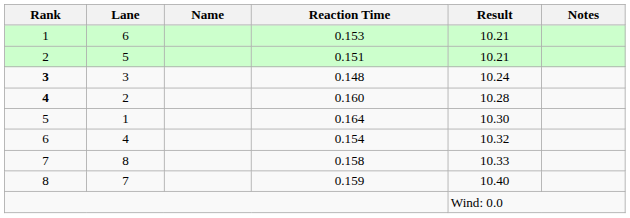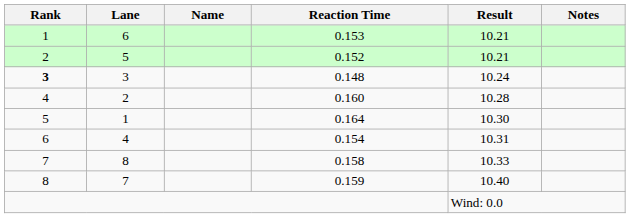(350, 56) 0.151 -> (350, 56) 0.152
(46, 98) bold -> (46, 98) normal
(495, 139) 10.32 -> (495, 139) 10.31
